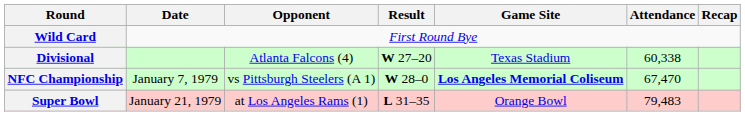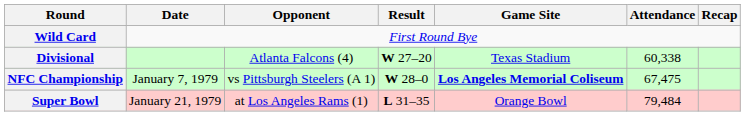(662, 79) 67,470 -> (662, 79) 67,475
(662, 100) 79,483 -> (662, 100) 79,484
